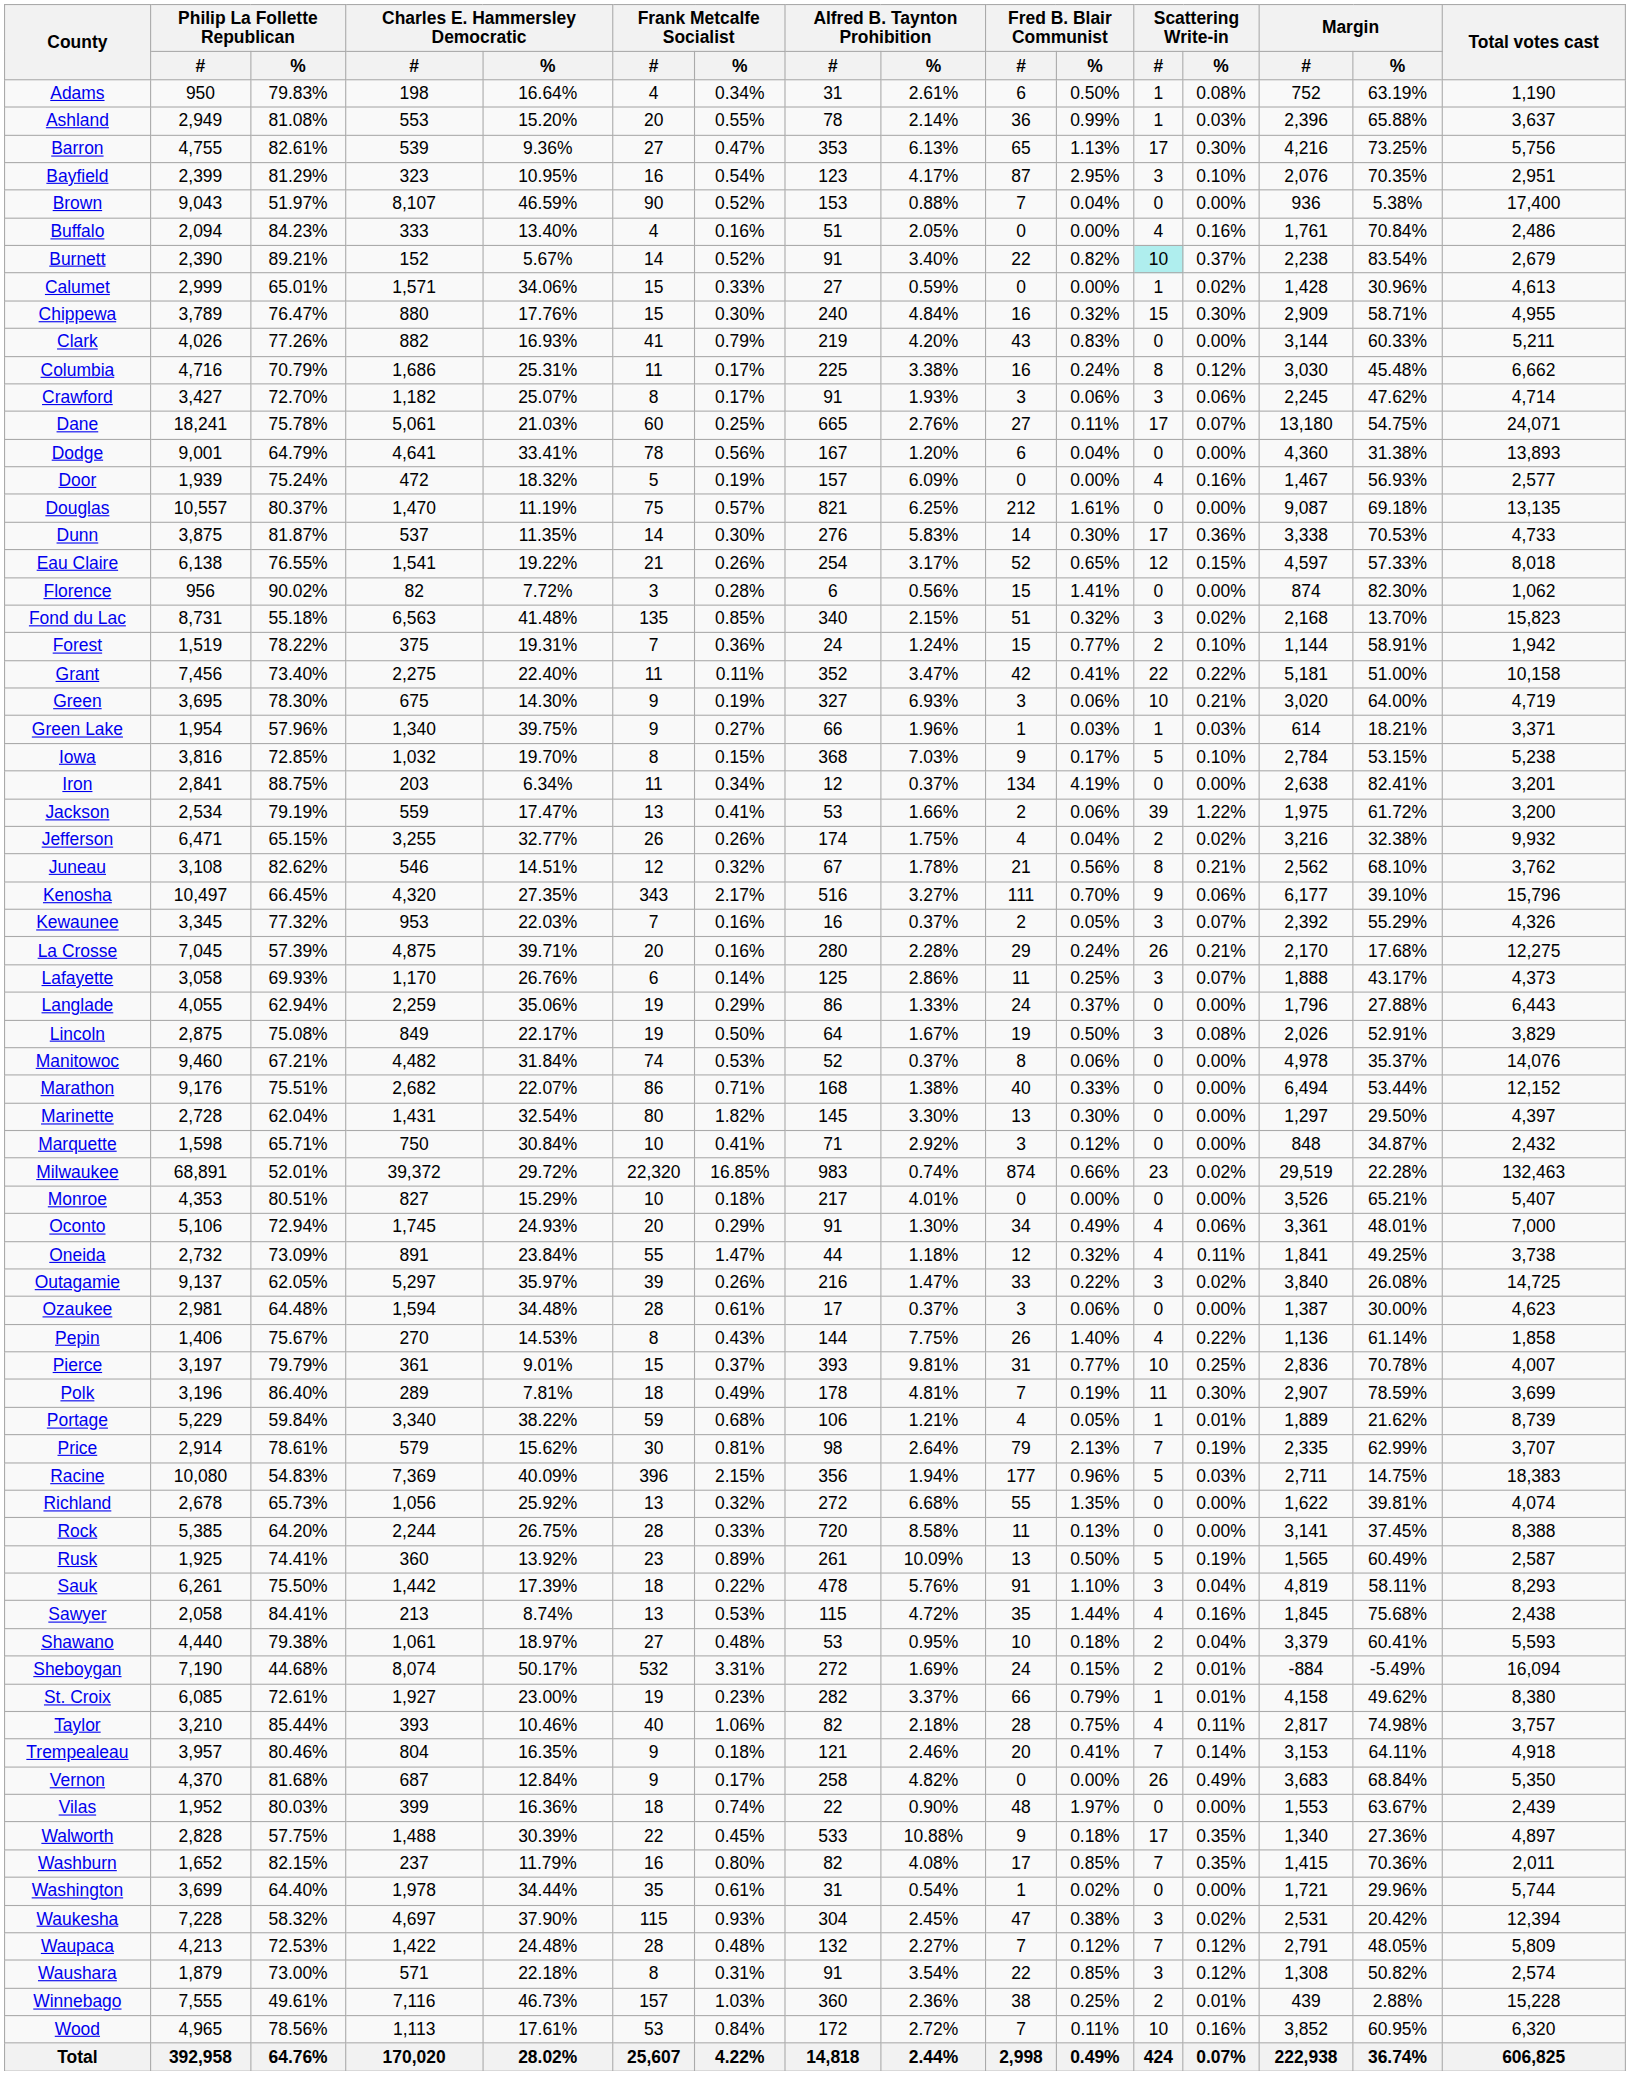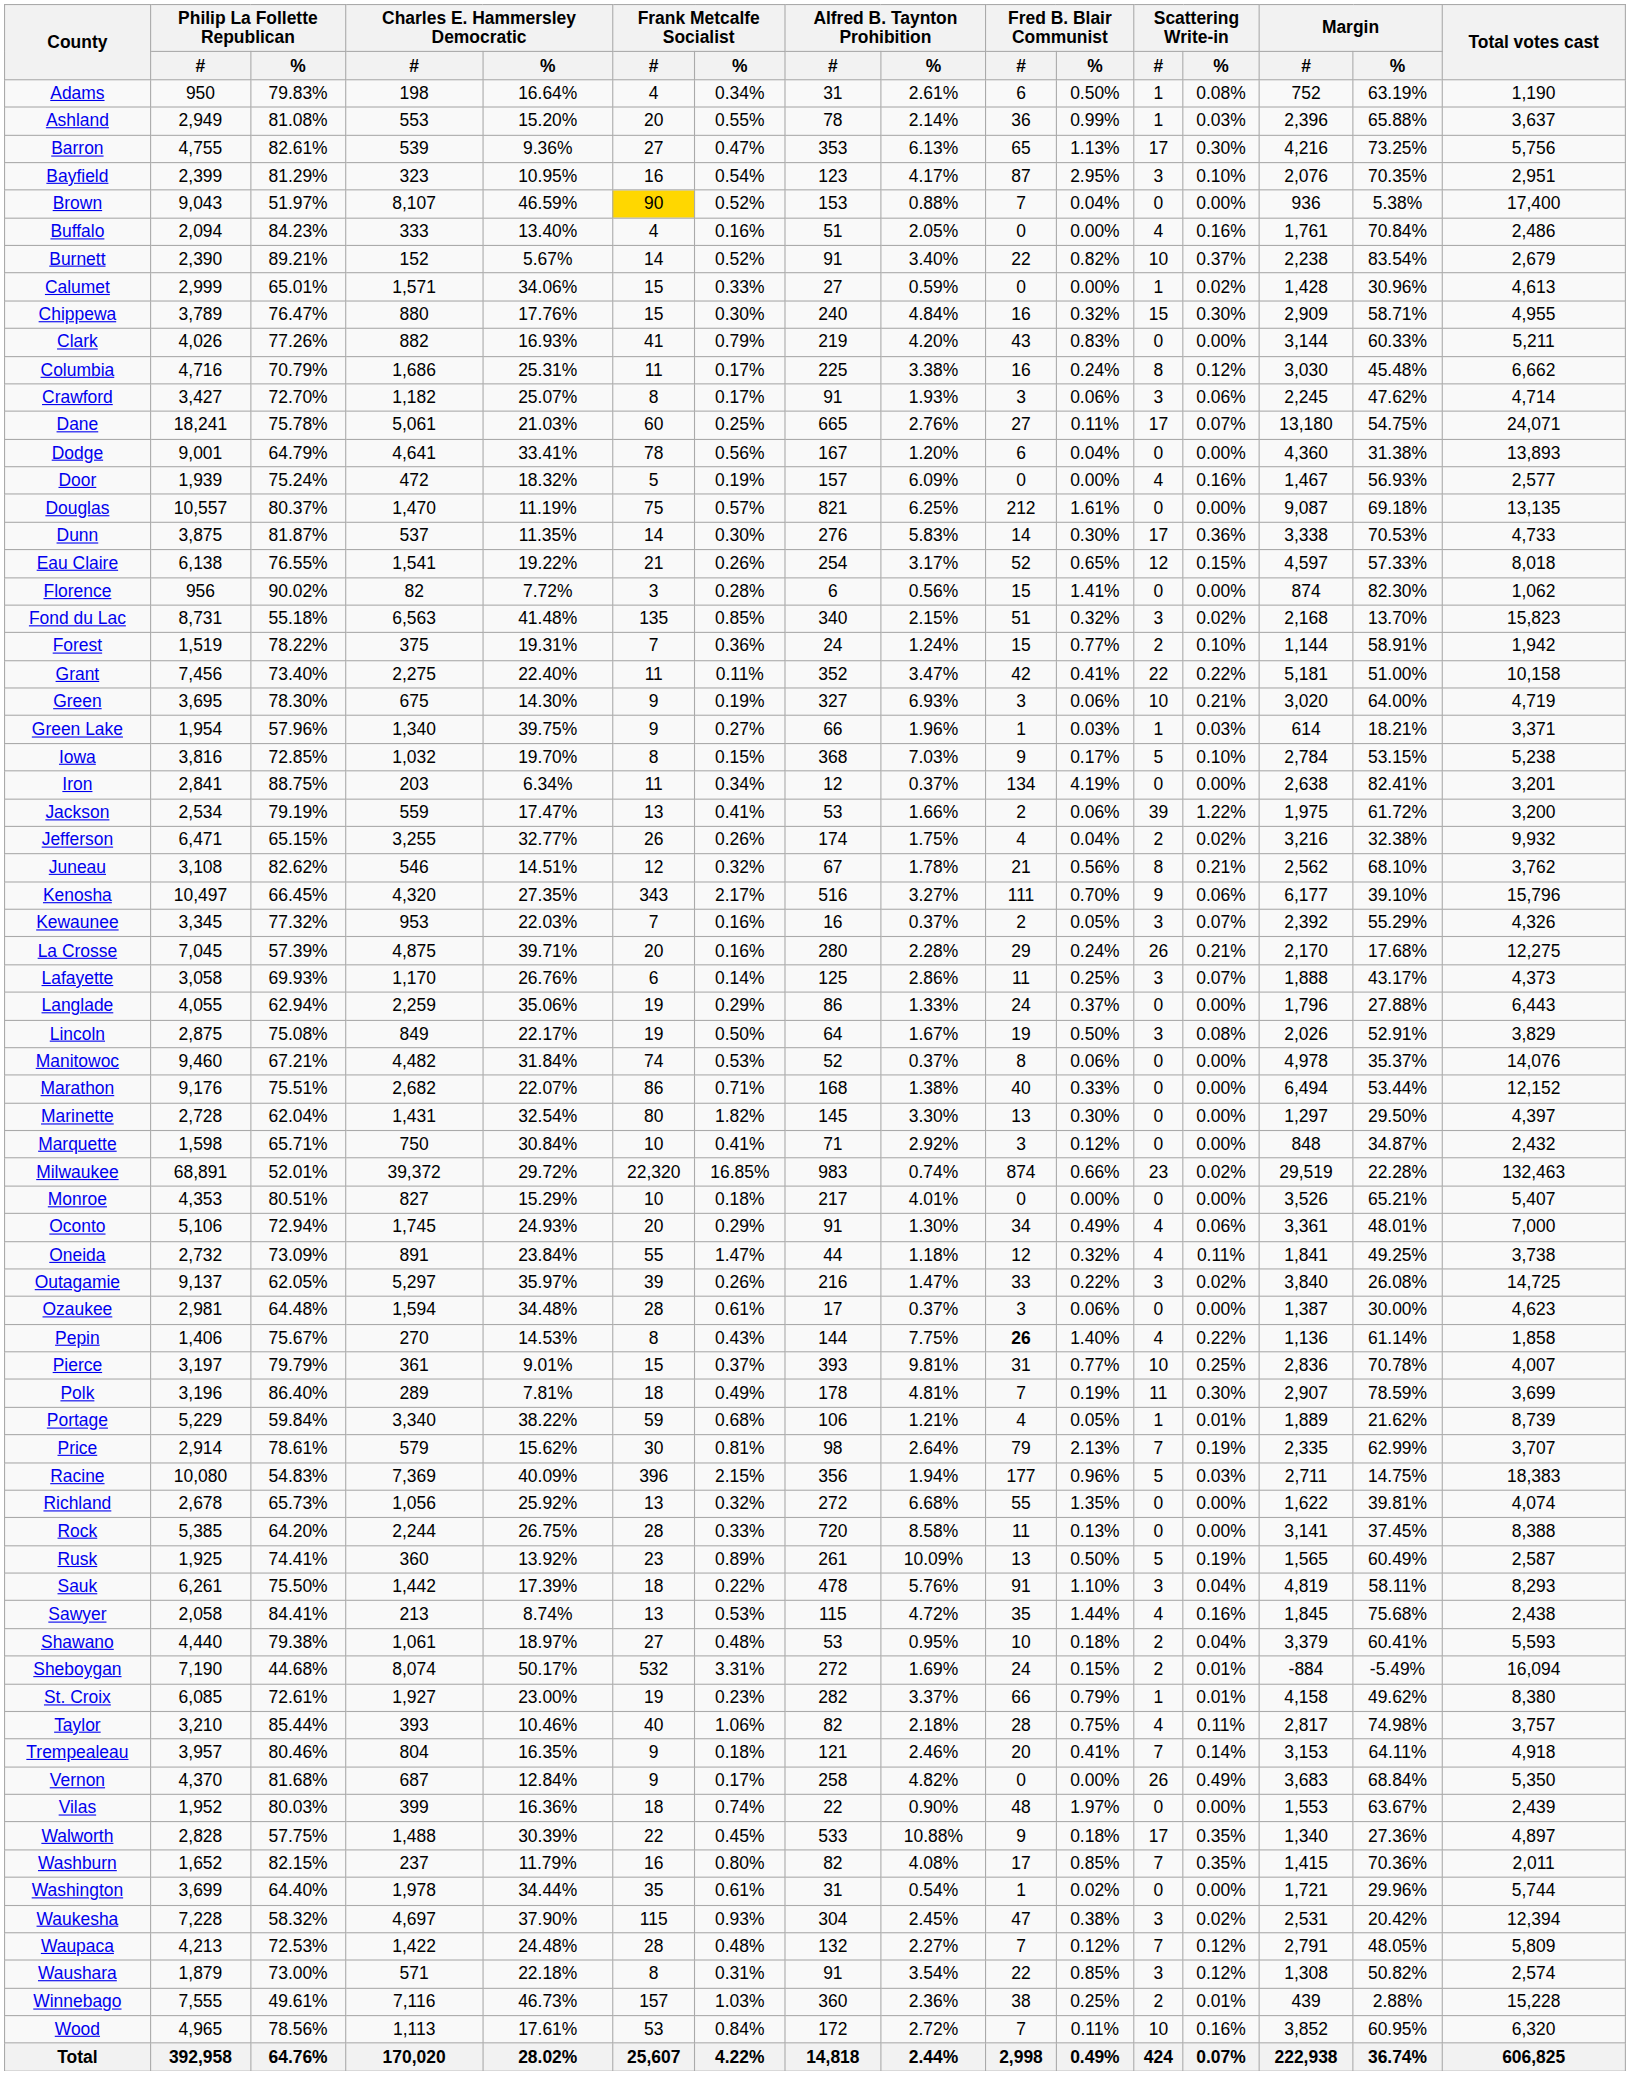(654, 203) no background -> (654, 203) gold background
(1158, 259) paleturquoise background -> (1158, 259) no background
(1021, 1337) normal -> (1021, 1337) bold
